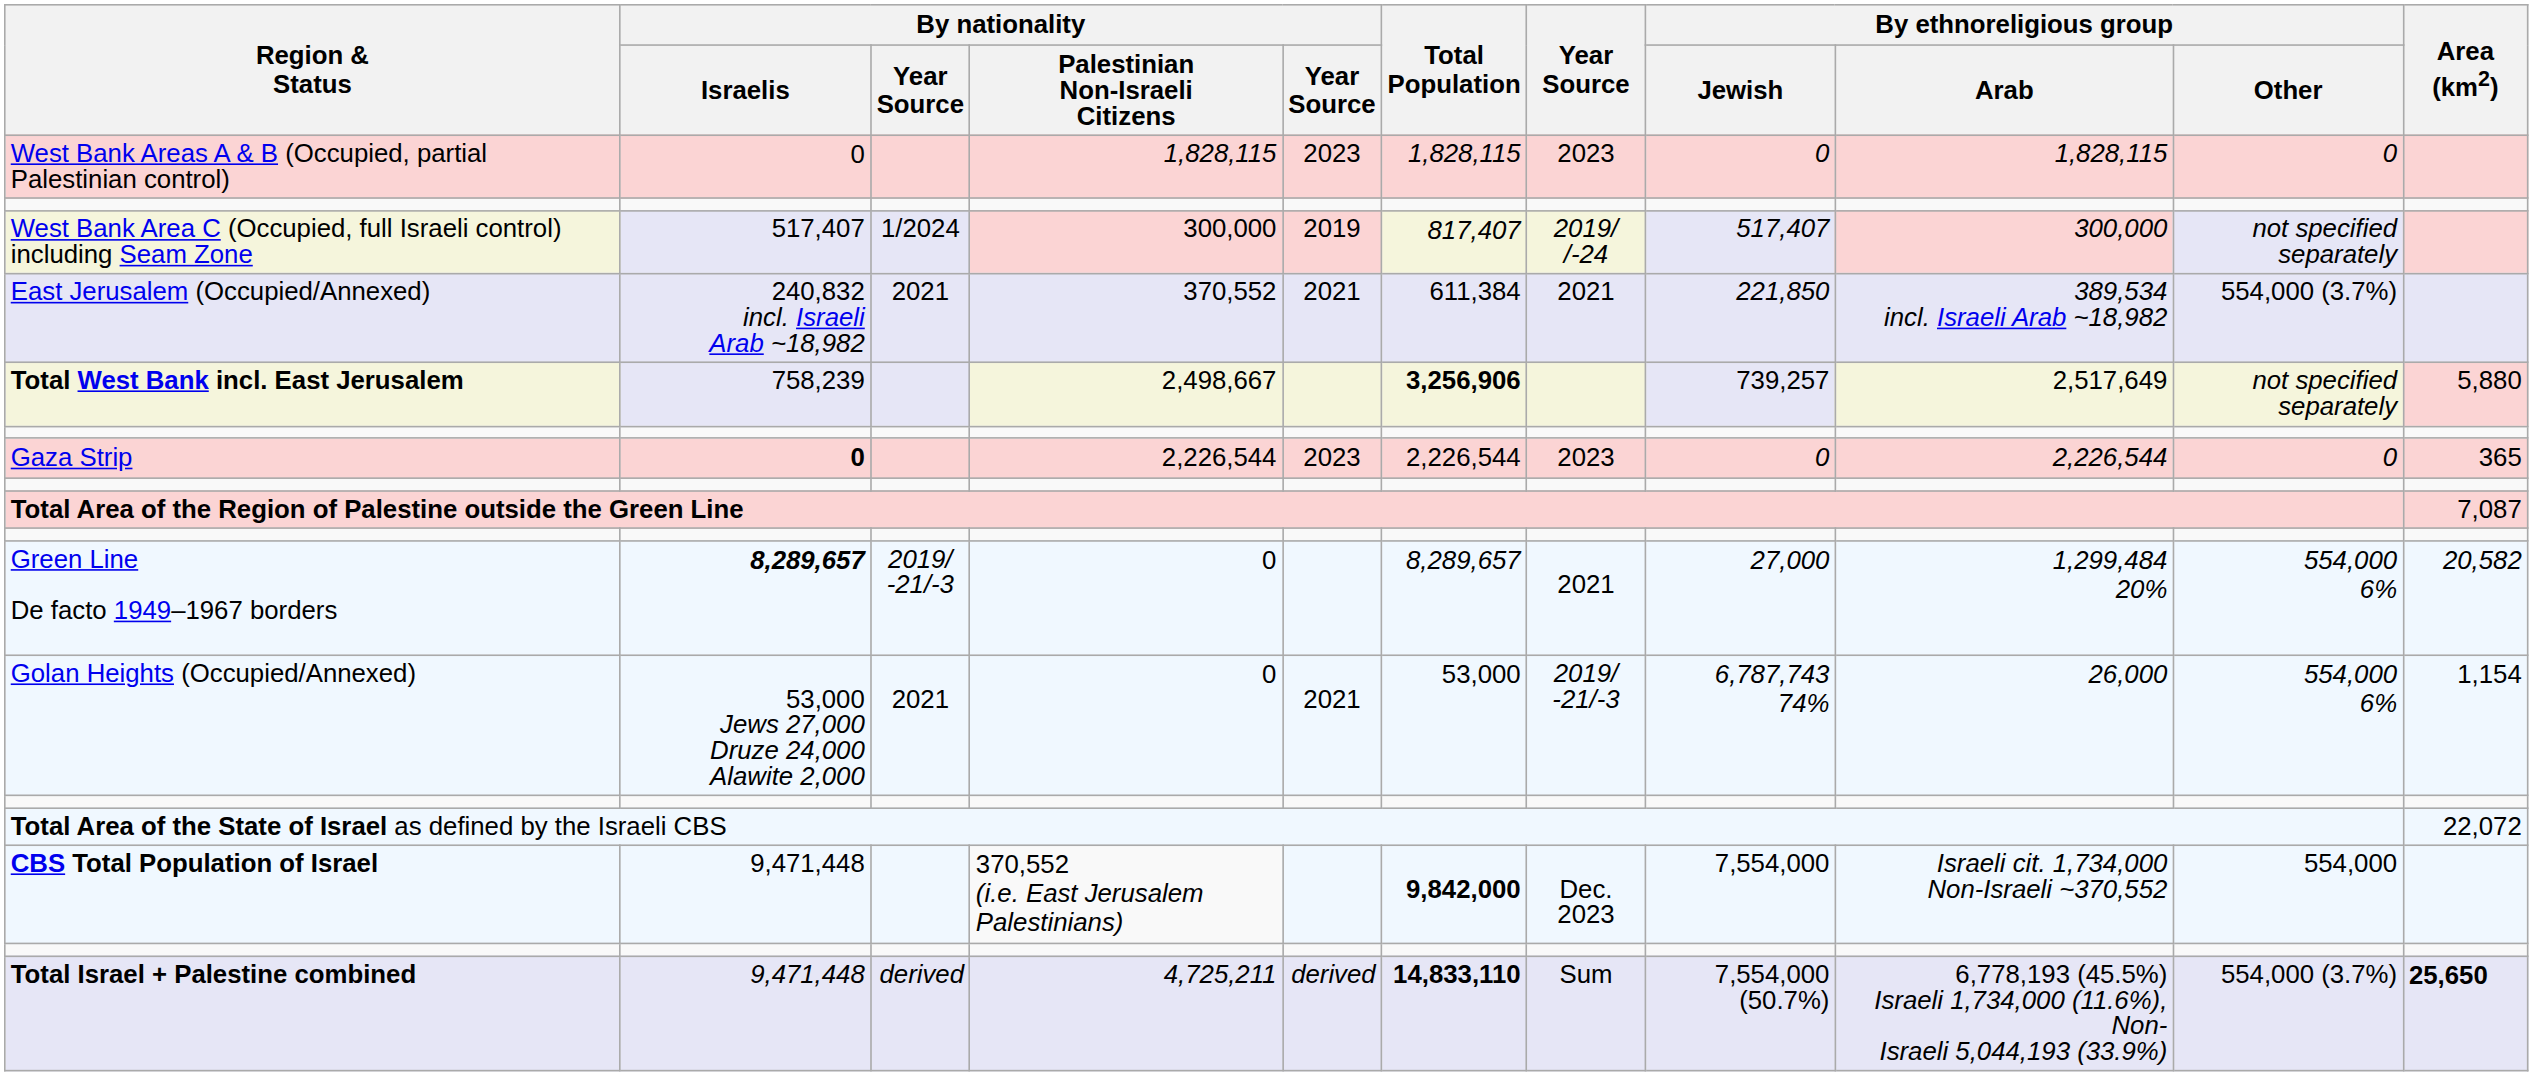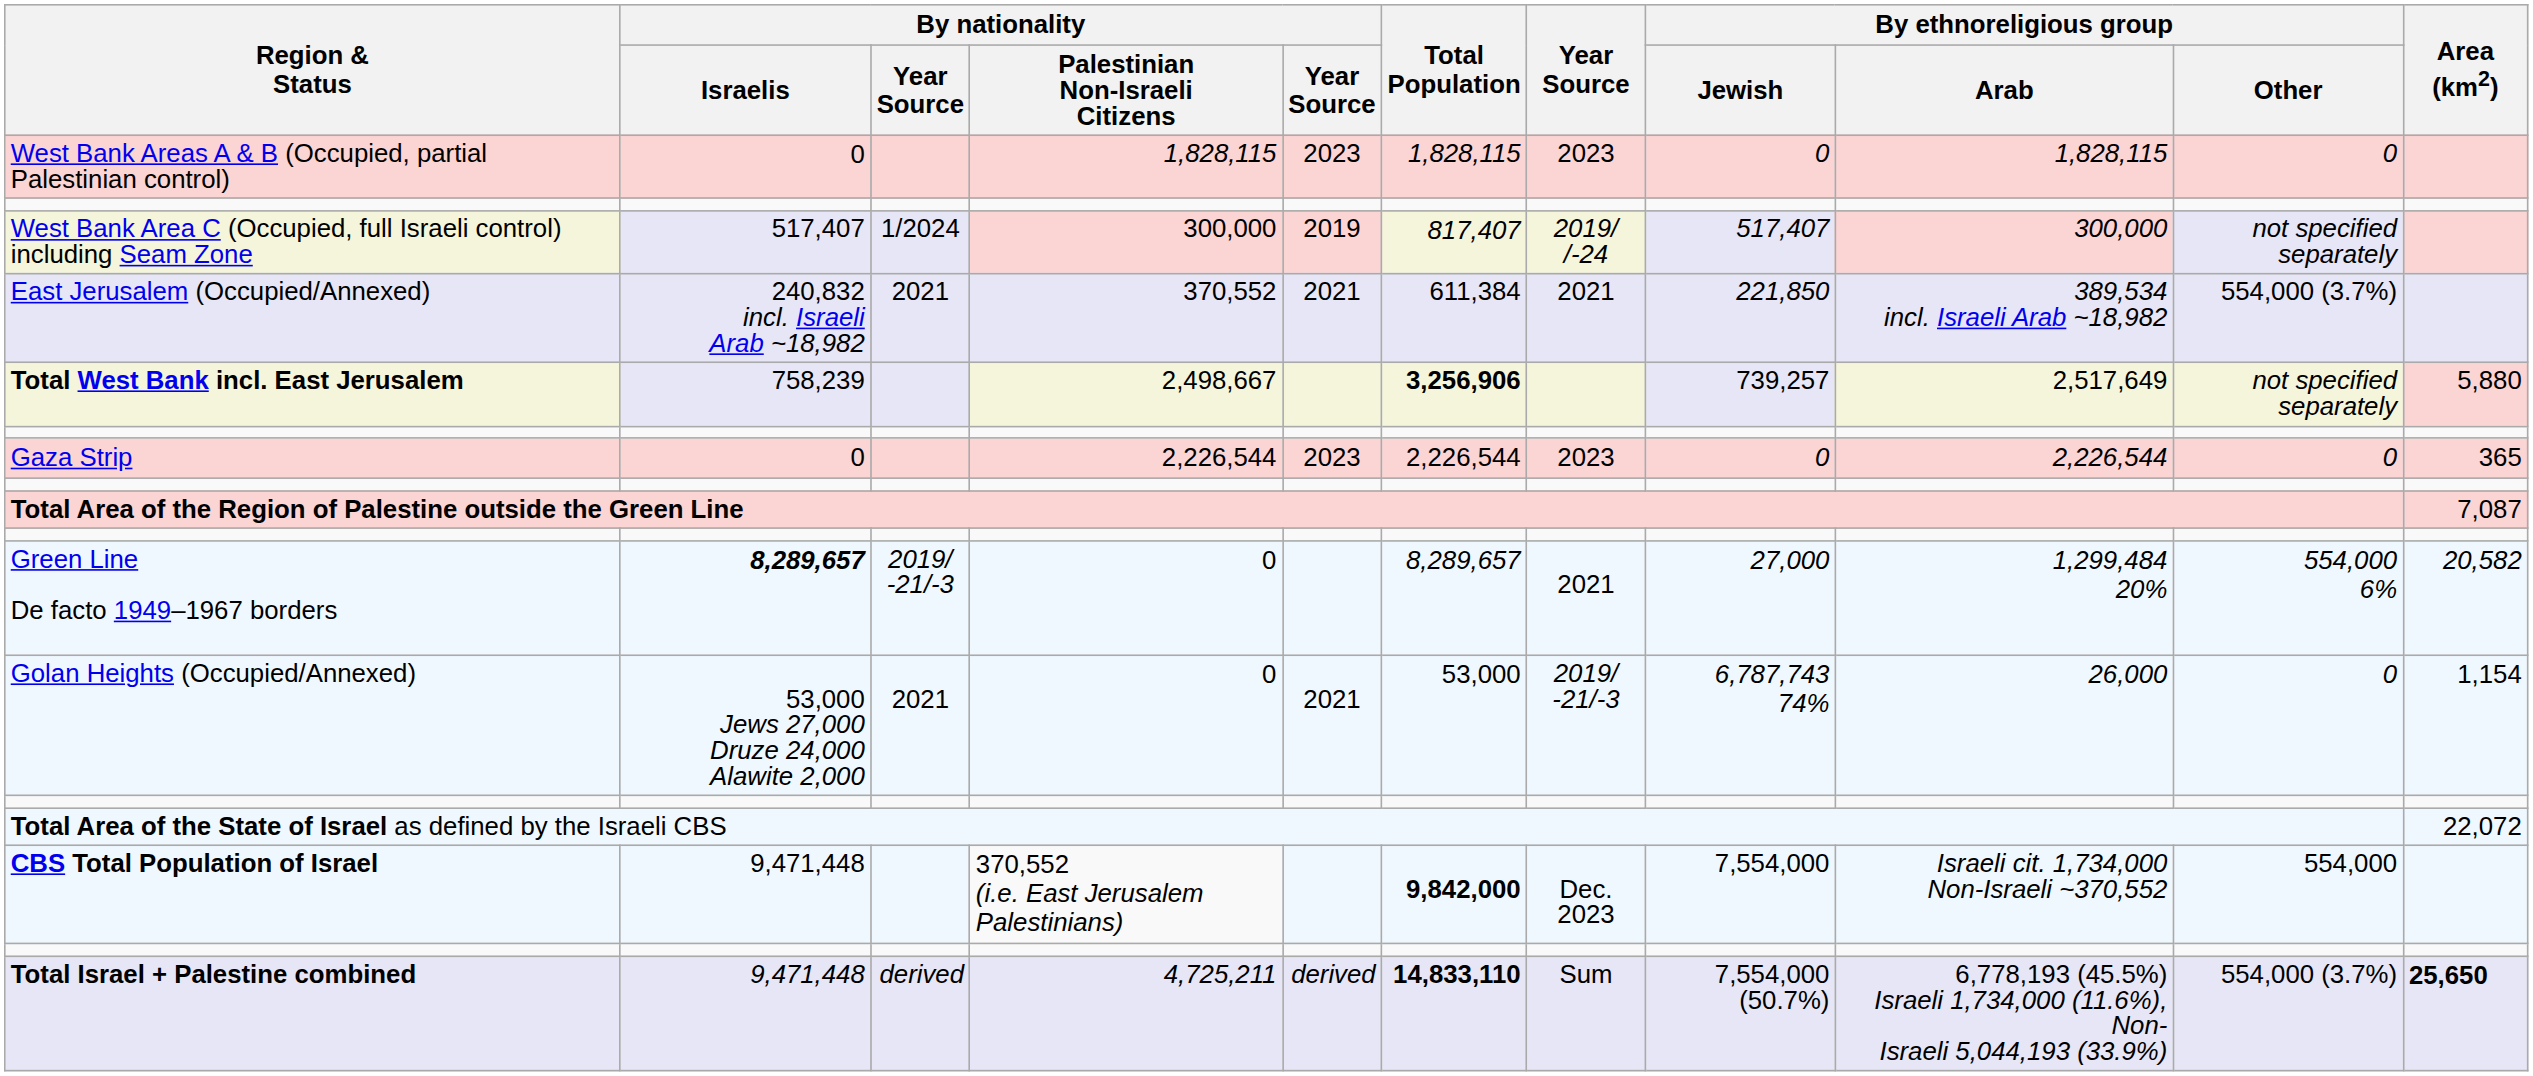(858, 458) bold -> (858, 458) normal
(2350, 689) 554,000 6% -> (2390, 675) 0
